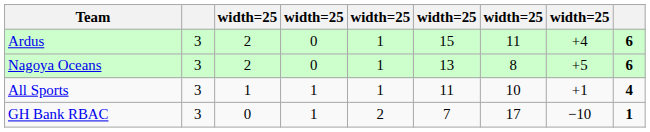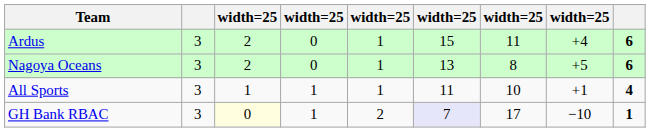(247, 114) no background -> (247, 114) lightyellow background
(447, 114) no background -> (447, 114) lavender background
